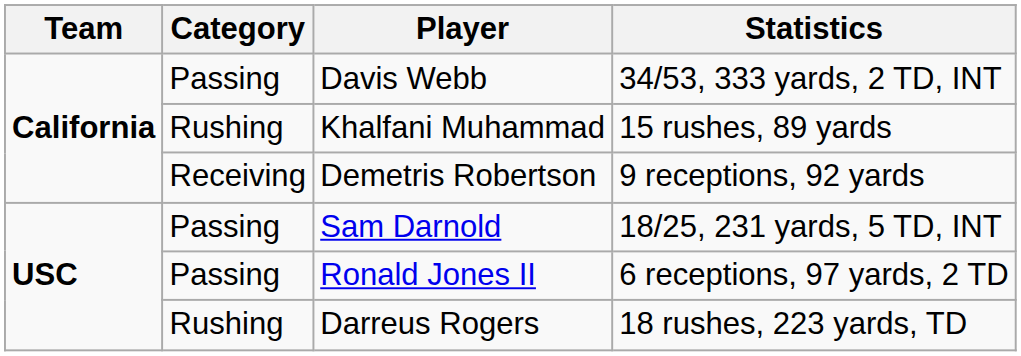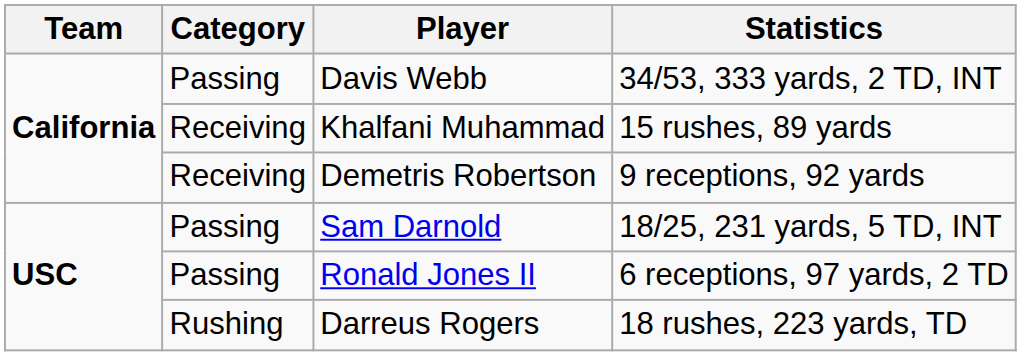(227, 127) Rushing -> (238, 127) Receiving
